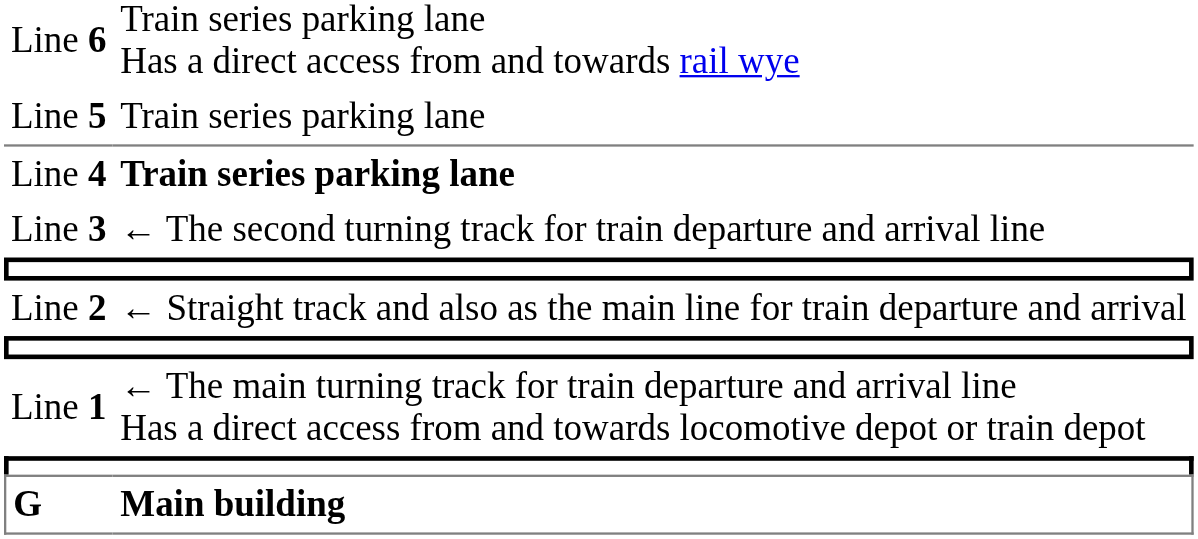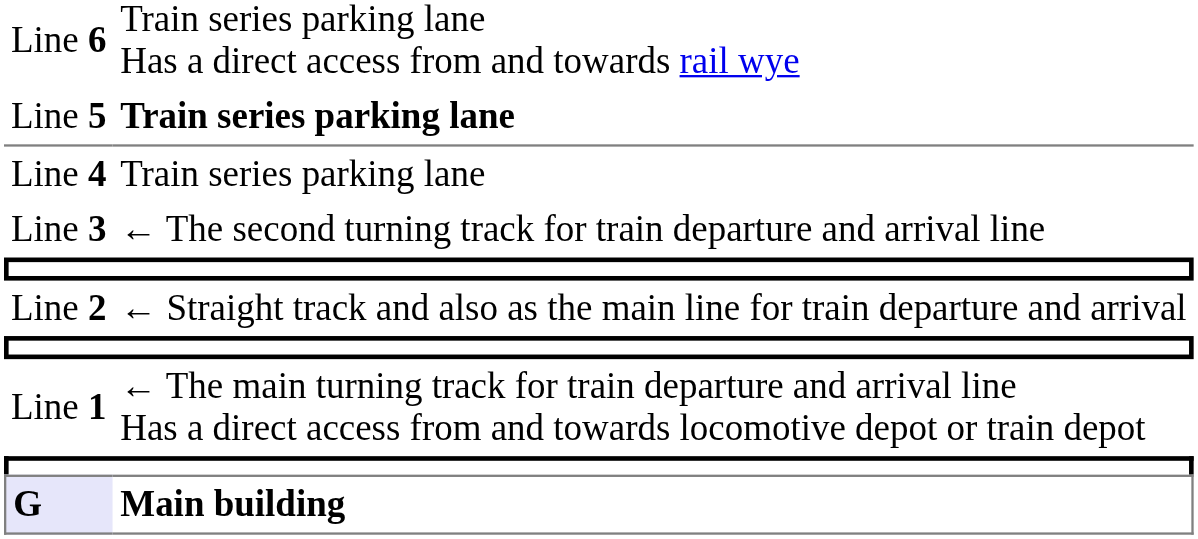(303, 115) normal -> (318, 115) bold
(318, 173) bold -> (303, 173) normal
(28, 504) no background -> (28, 504) lavender background
